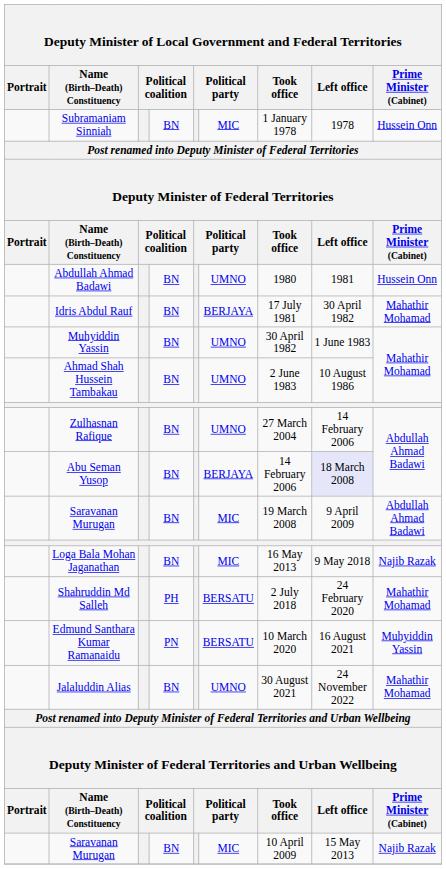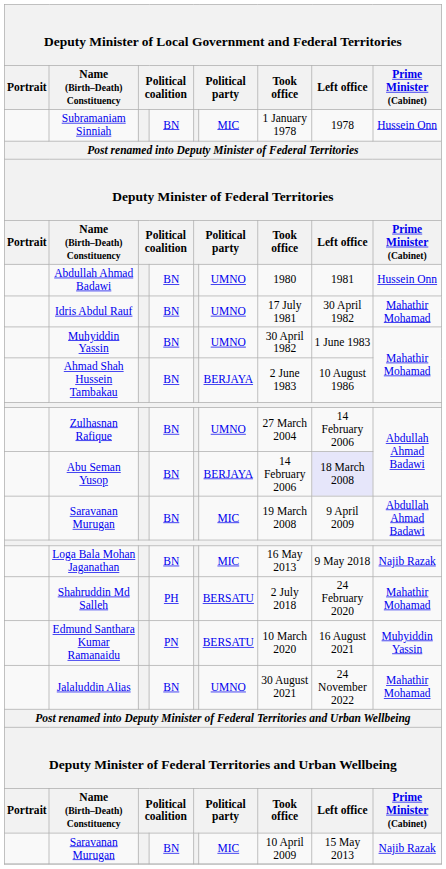(228, 311) BERJAYA -> (228, 311) UMNO
(228, 380) UMNO -> (228, 380) BERJAYA
